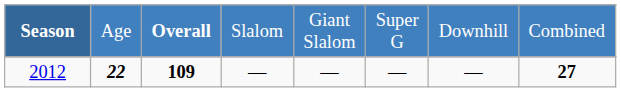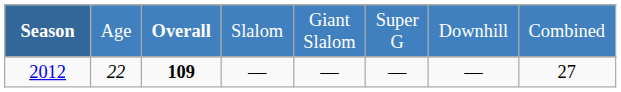(116, 71) bold -> (116, 71) normal
(567, 71) bold -> (567, 71) normal
